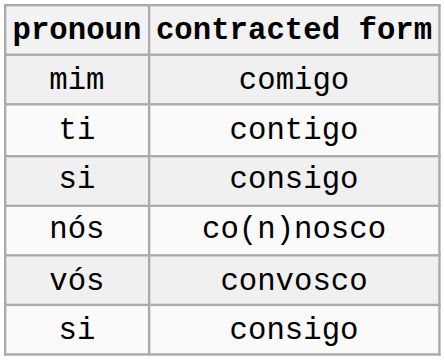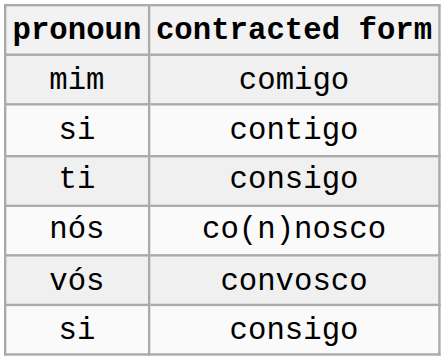(77, 130) ti -> (77, 130) si
(77, 180) si -> (77, 180) ti
